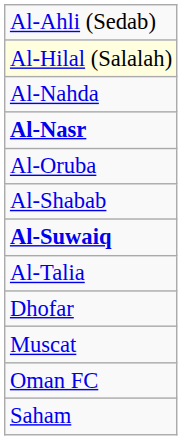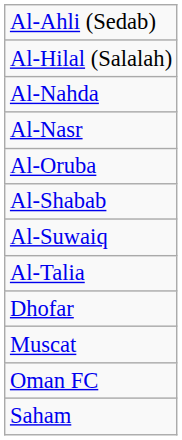(91, 58) lightyellow background -> (91, 58) no background
(48, 129) bold -> (46, 129) normal
(61, 237) bold -> (59, 237) normal
